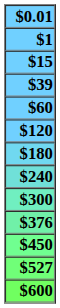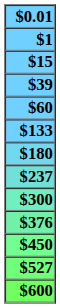(36, 130) $120 -> (36, 130) $133
(36, 176) $240 -> (36, 176) $237
